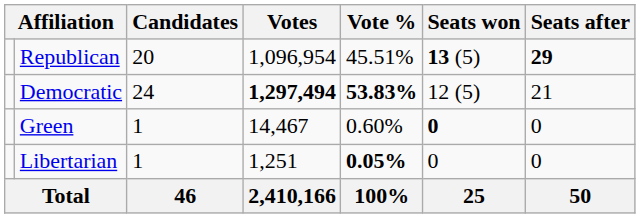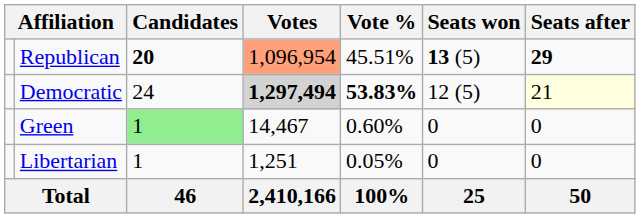(143, 56) normal -> (143, 56) bold
(292, 56) no background -> (292, 56) lightsalmon background
(292, 91) no background -> (292, 91) lightgrey background
(542, 91) no background -> (542, 91) lightyellow background
(138, 126) no background -> (138, 126) lightgreen background
(433, 126) bold -> (433, 126) normal
(376, 160) bold -> (374, 160) normal
